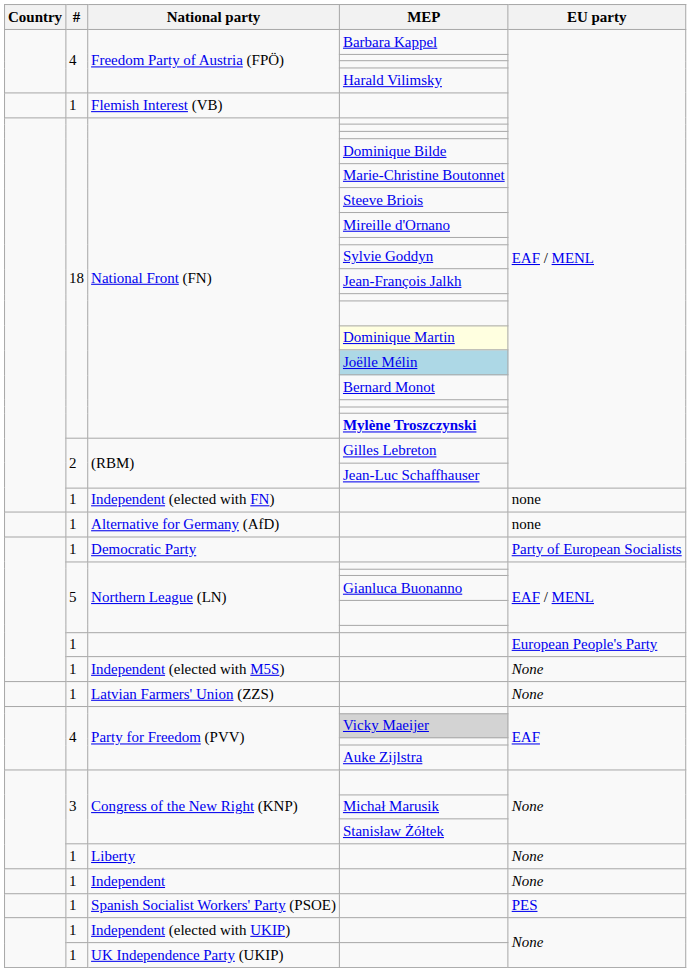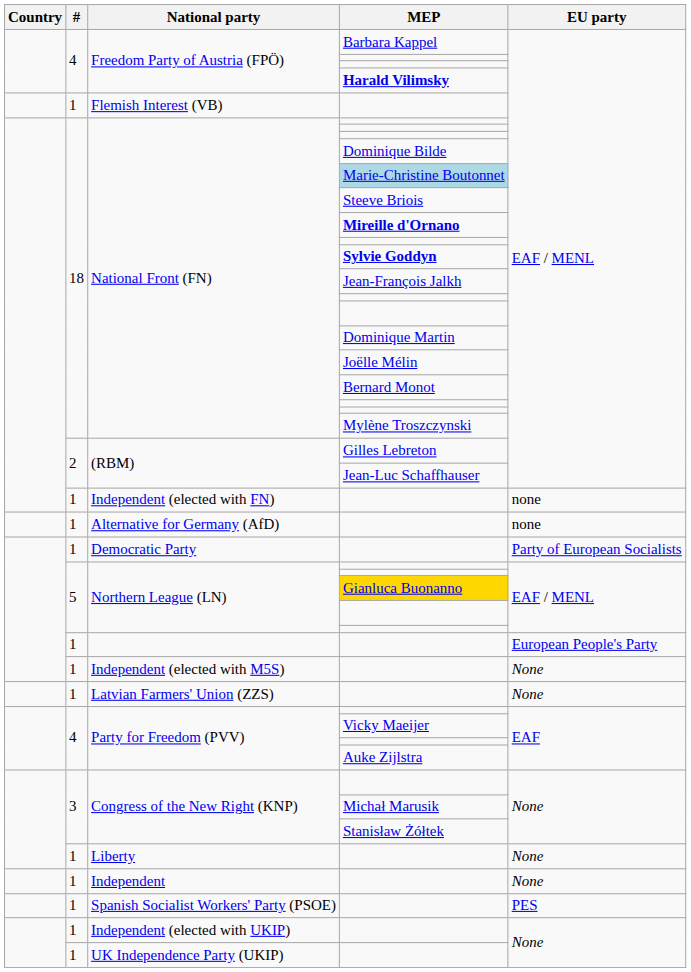(392, 80) normal -> (396, 80) bold
(424, 175) no background -> (424, 175) lightblue background
(396, 225) normal -> (401, 225) bold
(388, 256) normal -> (390, 256) bold
(399, 338) lightyellow background -> (399, 338) no background
(380, 362) lightblue background -> (380, 362) no background
(410, 426) bold -> (407, 426) normal
(403, 588) no background -> (403, 588) gold background
(386, 726) lightgrey background -> (386, 726) no background
